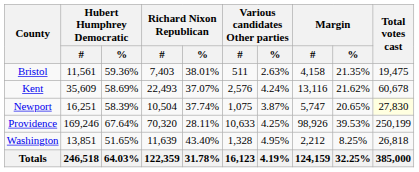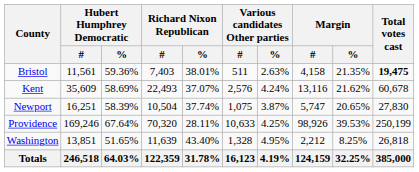(393, 72) normal -> (393, 72) bold
(393, 106) lightyellow background -> (393, 106) no background
